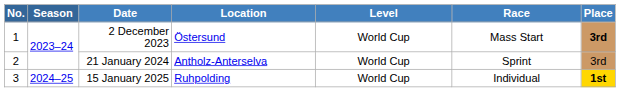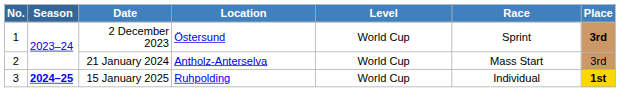(517, 37) Mass Start -> (517, 37) Sprint
(517, 61) Sprint -> (517, 61) Mass Start
(53, 78) normal -> (53, 78) bold
